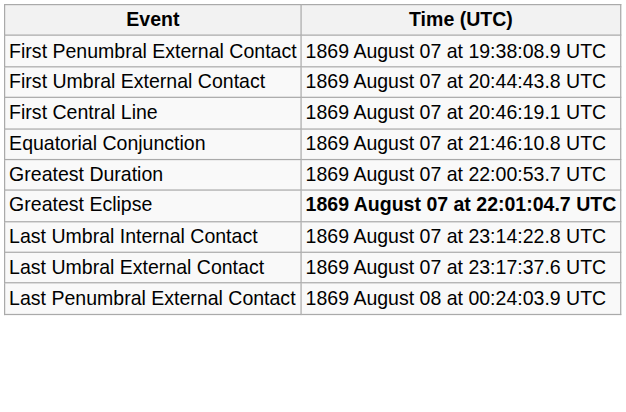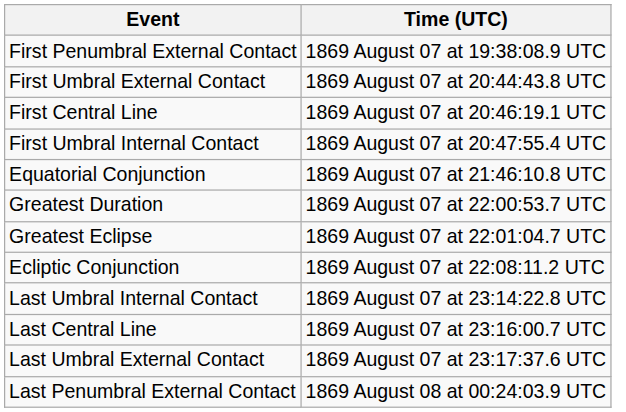+ row: (134, 143)
(461, 205) bold -> (456, 236) normal
+ row: (94, 267)
+ row: (83, 329)
